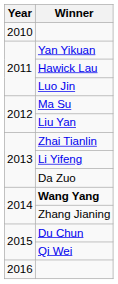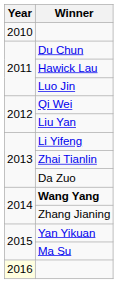(67, 50) Yan Yikuan -> (61, 50) Du Chun
(55, 104) Ma Su -> (55, 104) Qi Wei
(67, 141) Zhai Tianlin -> (60, 141) Li Yifeng
(60, 159) Li Yifeng -> (67, 159) Zhai Tianlin
(61, 232) Du Chun -> (67, 232) Yan Yikuan
(55, 251) Qi Wei -> (55, 251) Ma Su
(20, 269) no background -> (20, 269) lightyellow background
